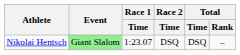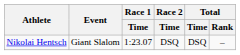(95, 42) lightgreen background -> (95, 42) no background
